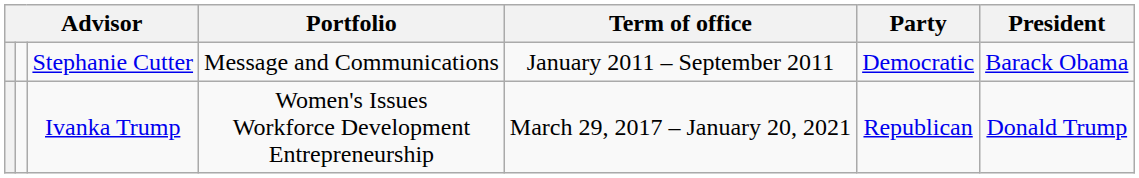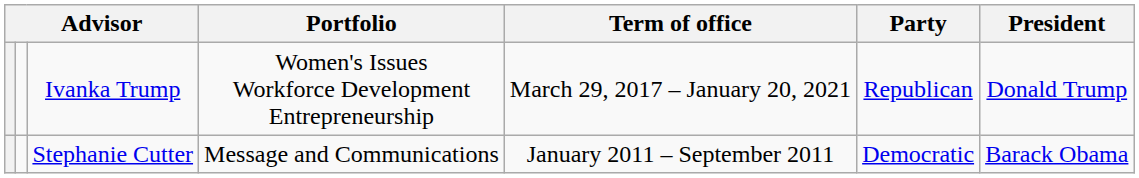rows swapped: (113, 61) <-> (113, 126)
